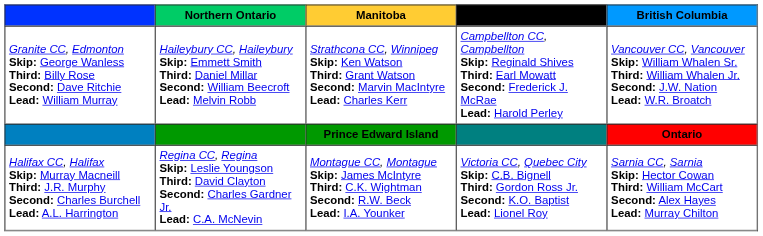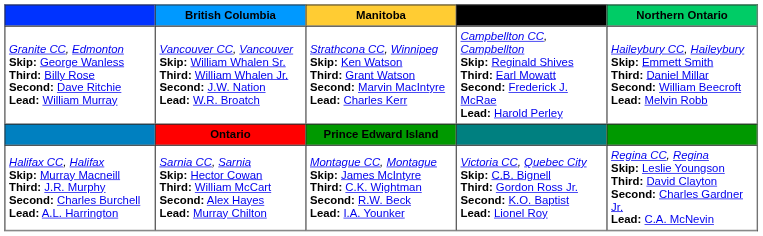columns swapped: (682, 15) <-> (230, 15)
